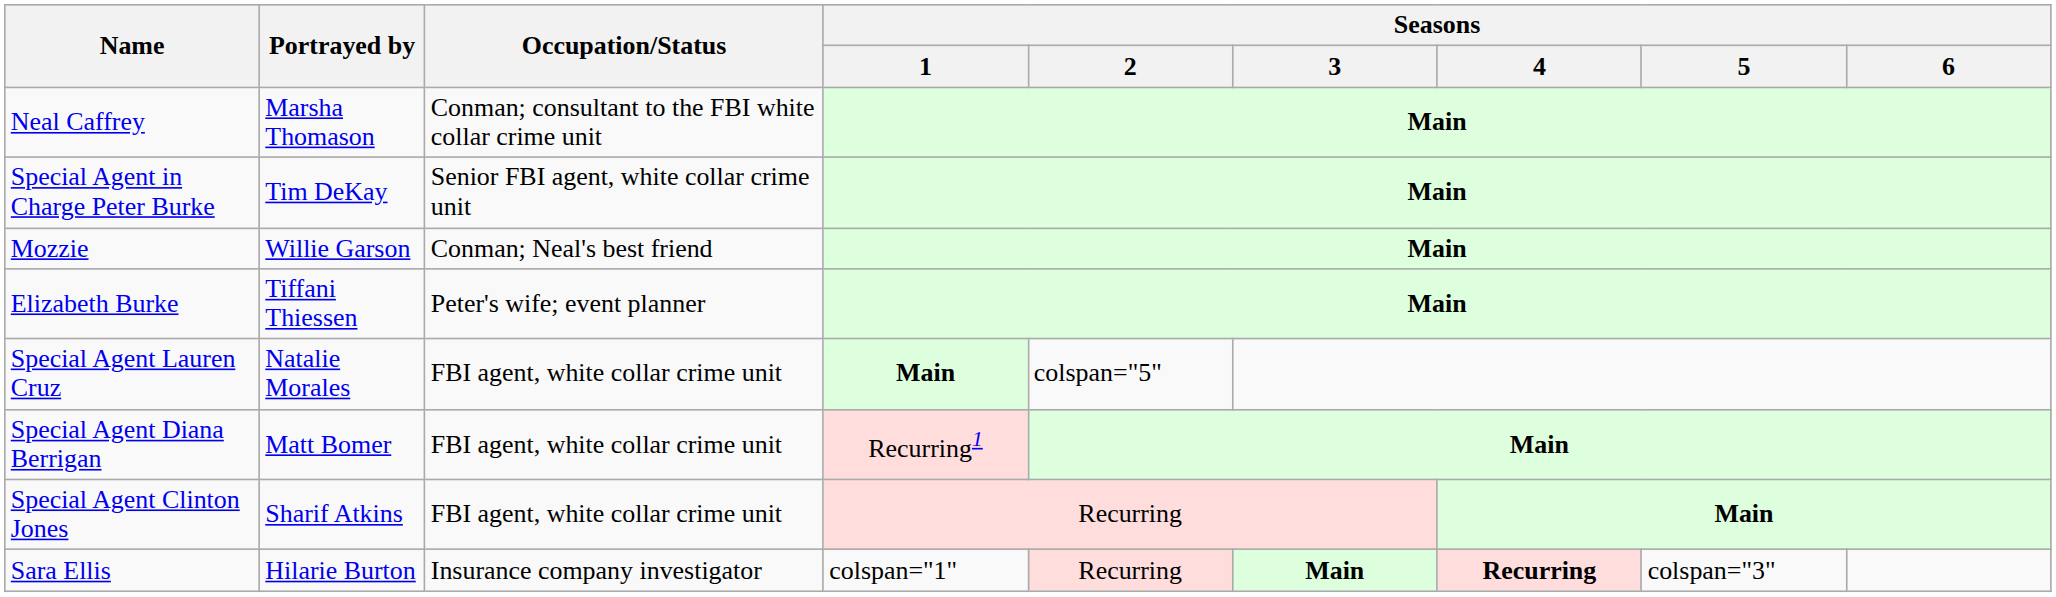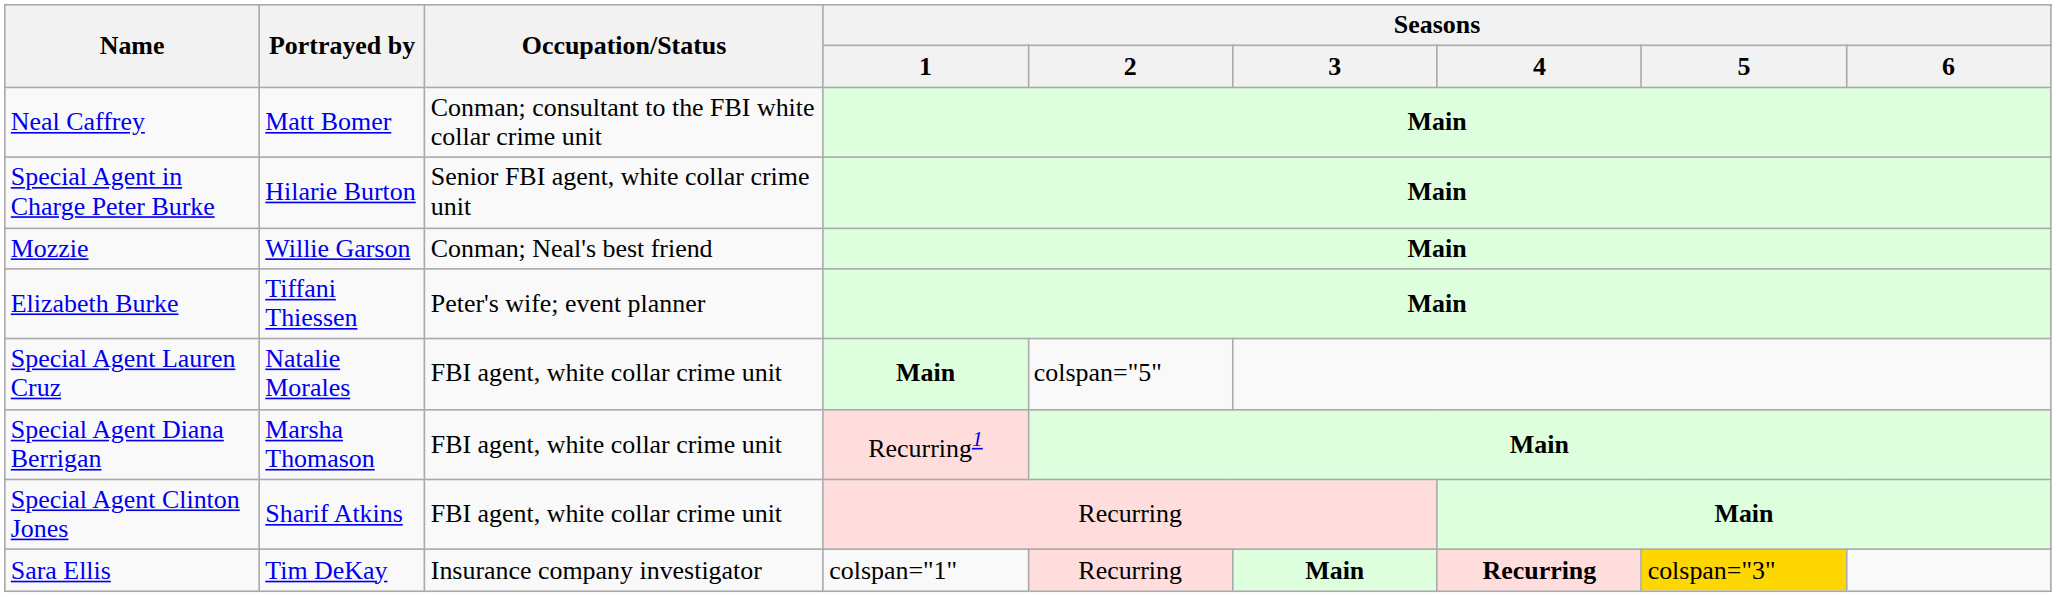(320, 121) Marsha Thomason -> (328, 121) Matt Bomer
(326, 192) Tim DeKay -> (341, 192) Hilarie Burton
(328, 444) Matt Bomer -> (320, 444) Marsha Thomason
(341, 569) Hilarie Burton -> (326, 569) Tim DeKay
(1712, 569) no background -> (1712, 569) gold background
